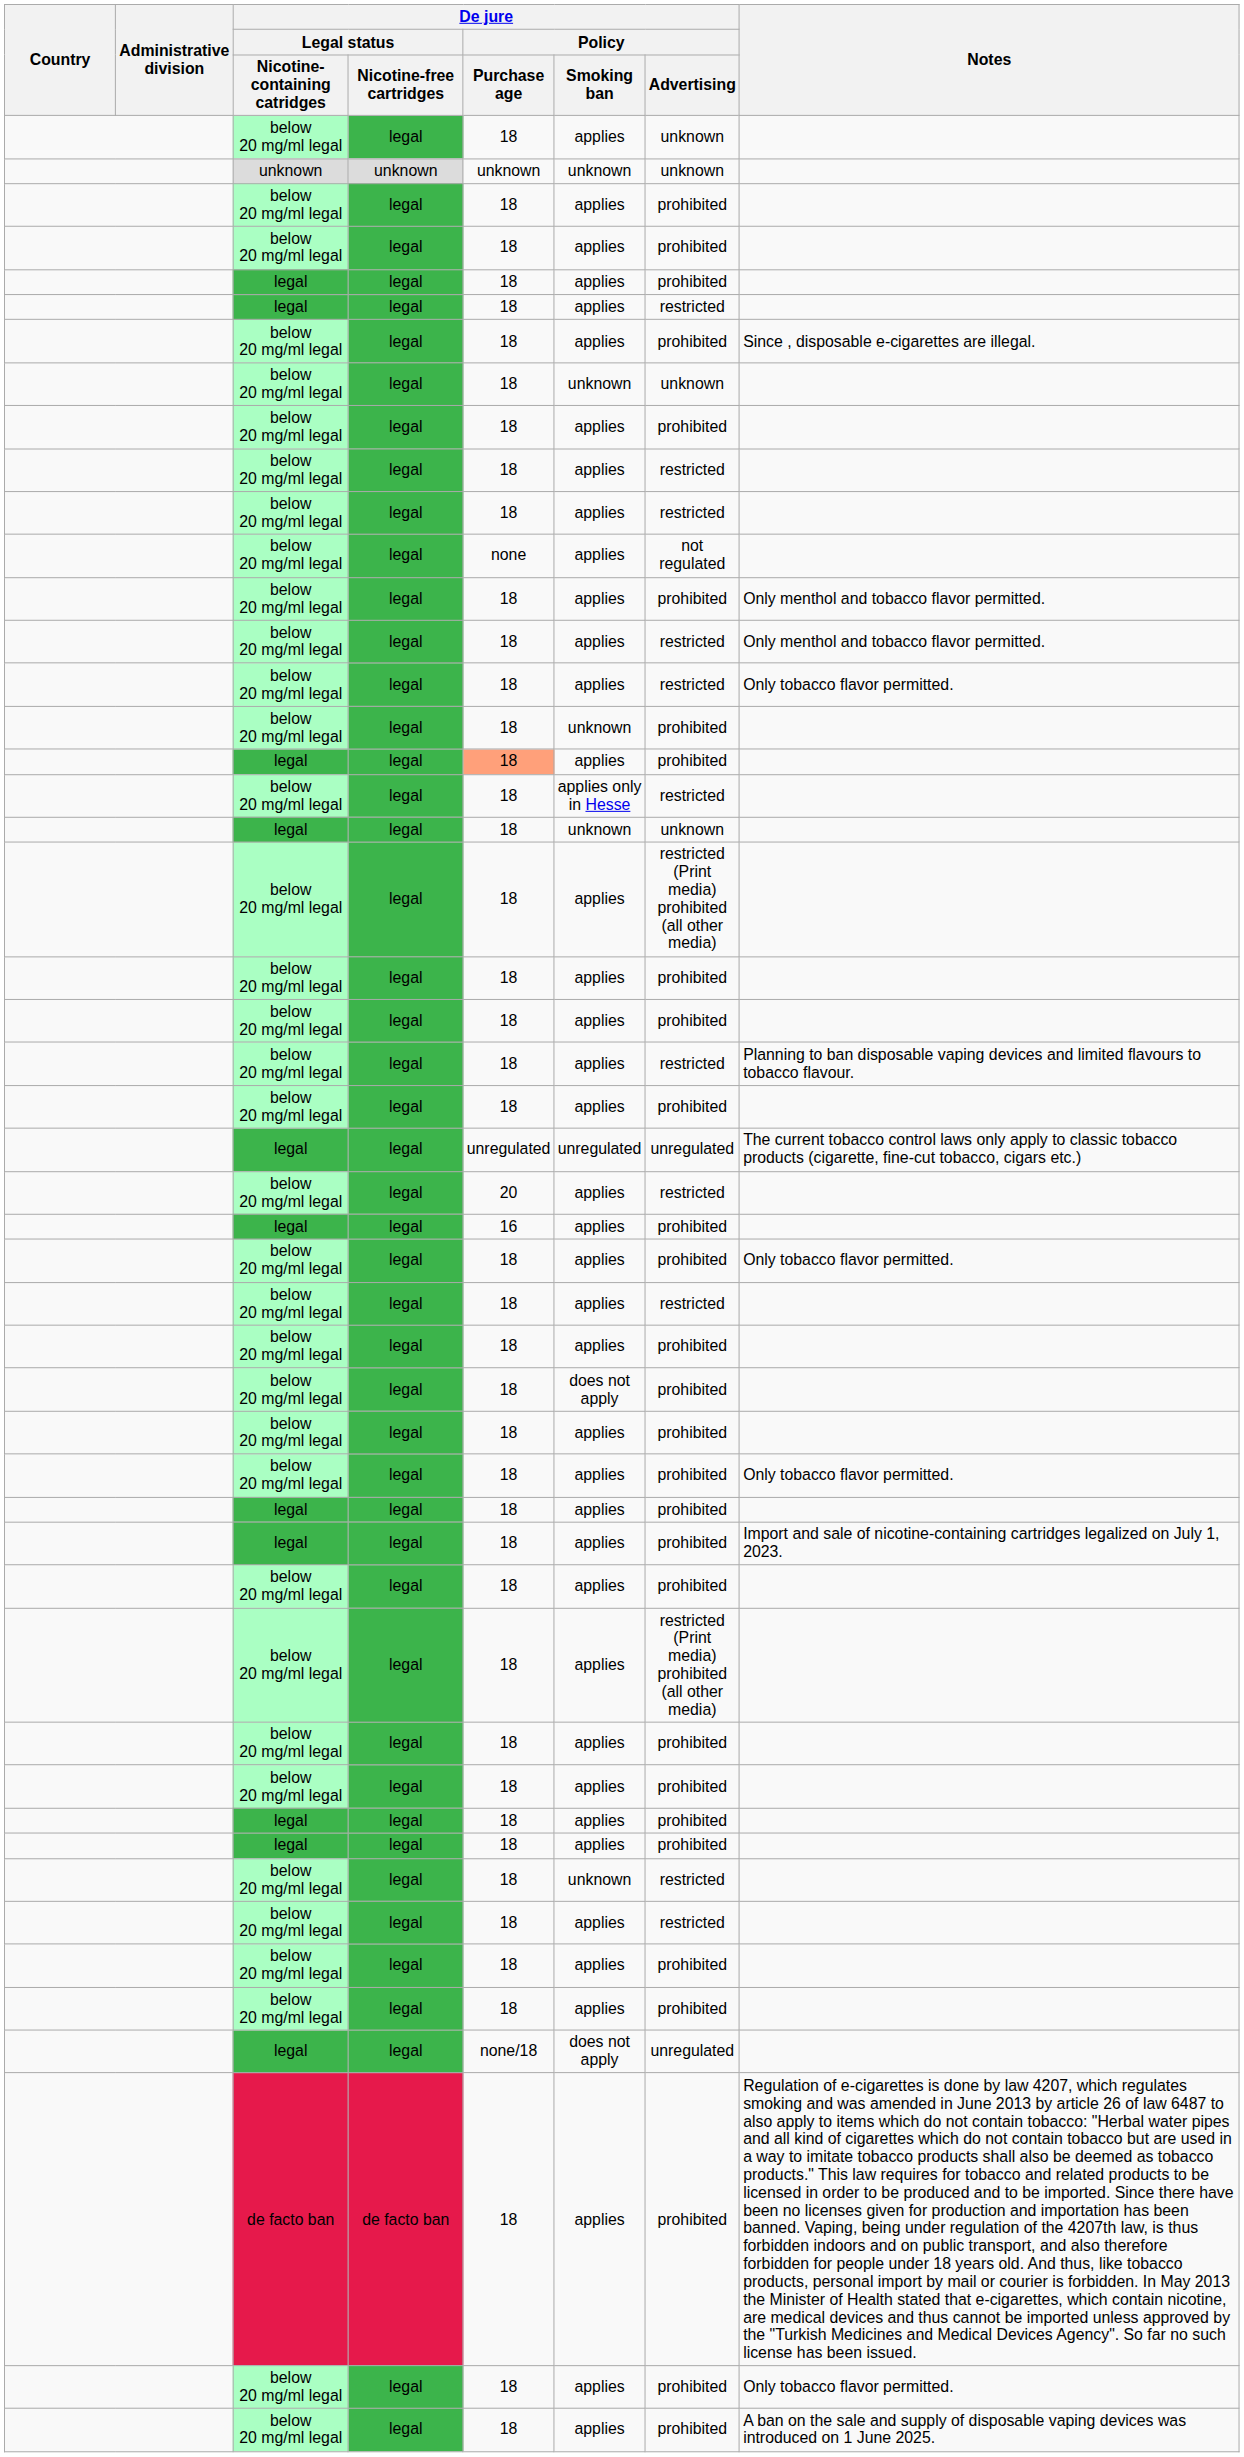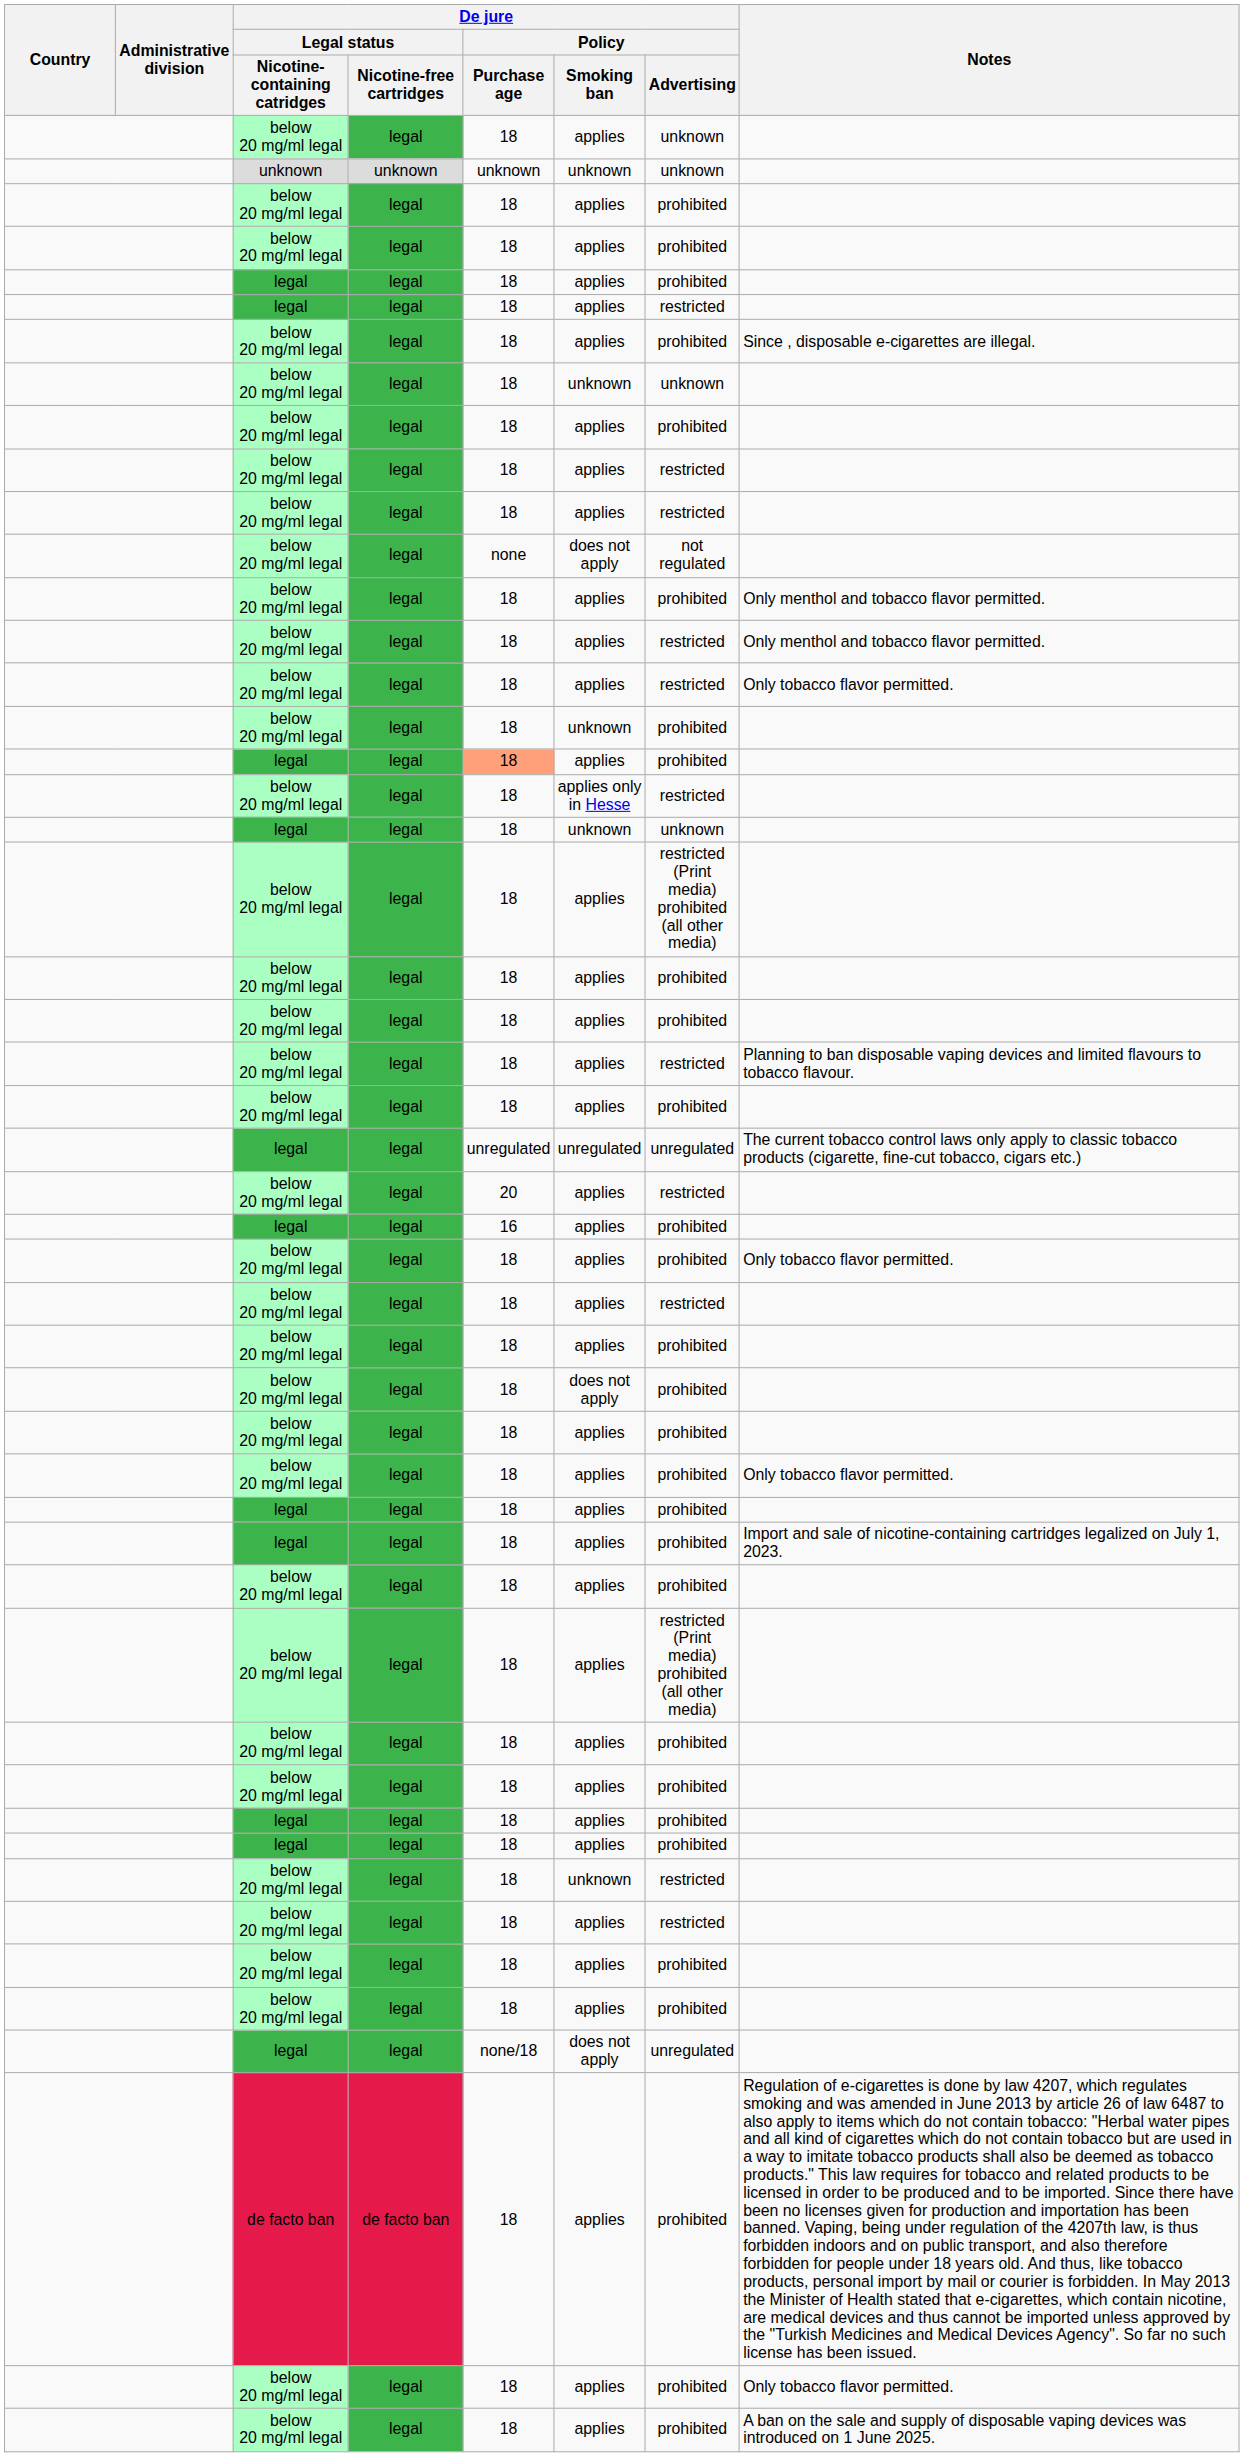(600, 555) applies -> (600, 555) does not apply
